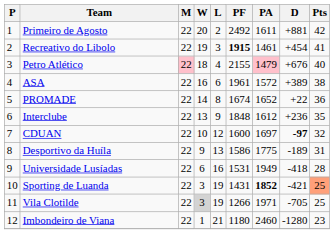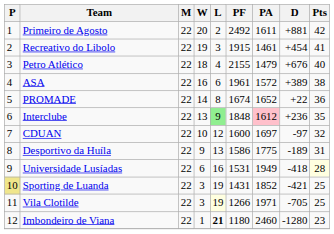(239, 47) bold -> (239, 47) normal
(186, 64) pink background -> (186, 64) no background
(266, 64) pink background -> (266, 64) no background
(218, 116) no background -> (218, 116) lightgreen background
(266, 116) no background -> (266, 116) pink background
(300, 133) bold -> (300, 133) normal
(320, 168) no background -> (320, 168) lightyellow background
(12, 185) no background -> (12, 185) khaki background
(266, 185) bold -> (266, 185) normal
(320, 185) lightsalmon background -> (320, 185) no background
(202, 202) lightgrey background -> (202, 202) no background
(218, 202) no background -> (218, 202) lightyellow background
(218, 220) normal -> (218, 220) bold
